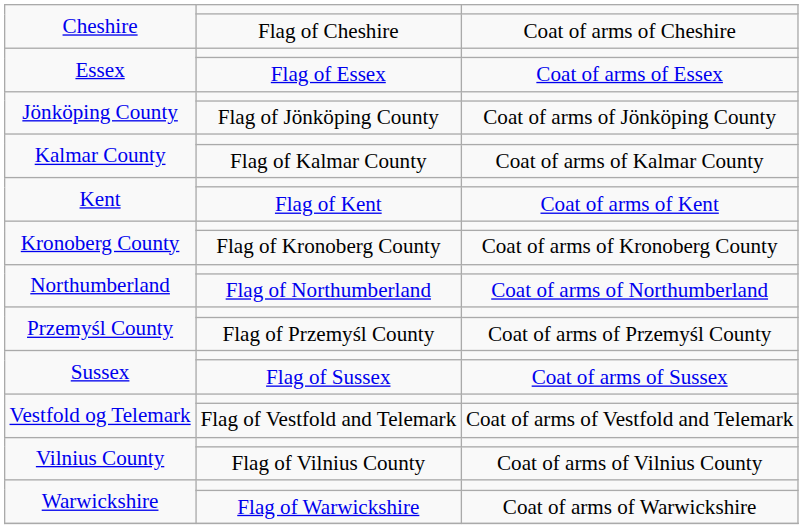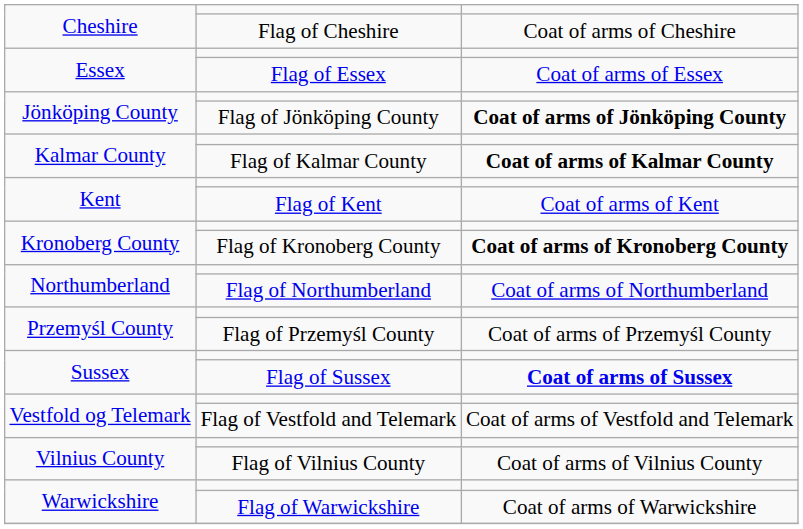(630, 117) normal -> (630, 117) bold
(630, 160) normal -> (630, 160) bold
(630, 247) normal -> (630, 247) bold
(630, 376) normal -> (630, 376) bold
